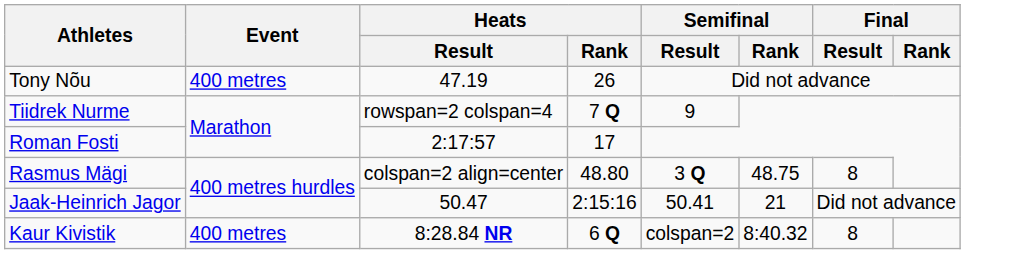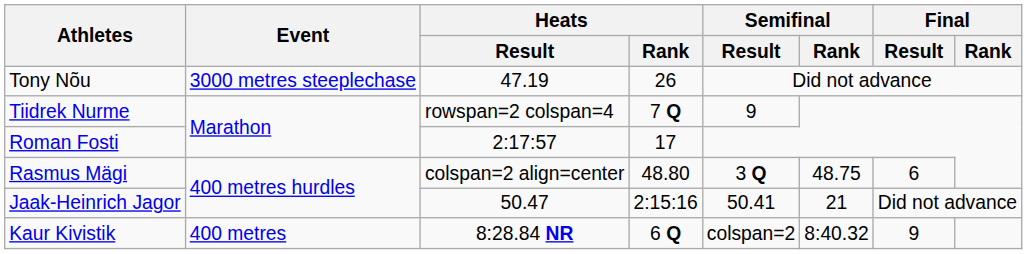(238, 81) 400 metres -> (303, 81) 3000 metres steeplechase
(853, 173) 8 -> (914, 173) 6
(853, 234) 8 -> (914, 234) 9
